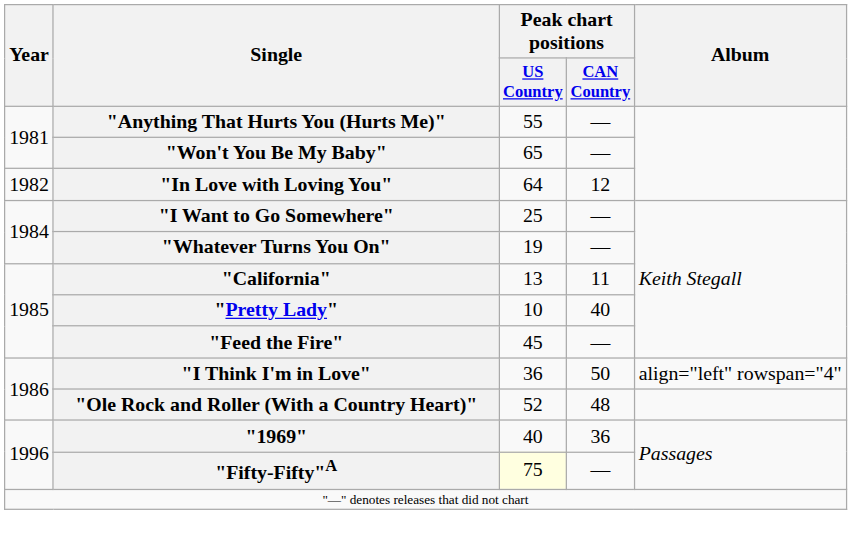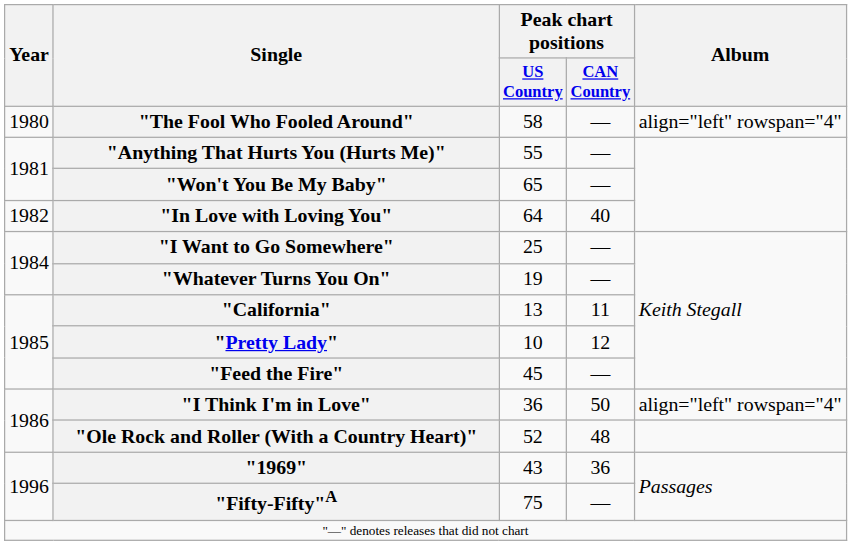+ row: (276, 121)
(600, 184) 12 -> (600, 215) 40
(600, 310) 40 -> (600, 341) 12
(533, 436) 40 -> (533, 467) 43
(533, 470) lightyellow background -> (533, 501) no background
